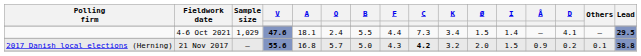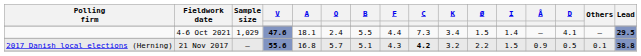(365, 44) 5.0 -> (365, 44) 5.1
(482, 44) 2.0 -> (482, 44) 2.2
(570, 44) 0.2 -> (570, 44) 0.5
